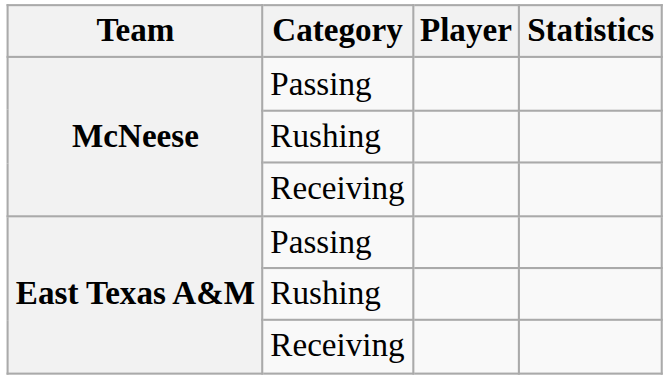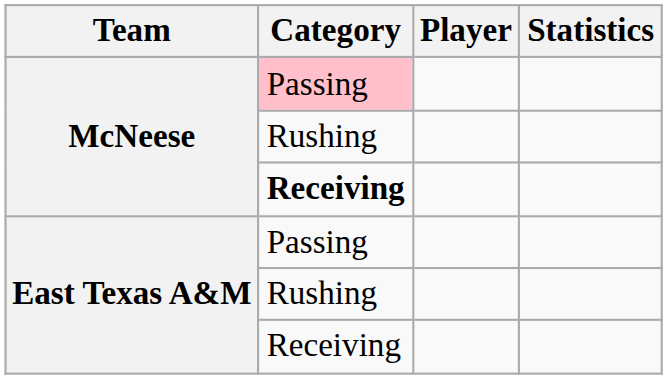(321, 83) no background -> (317, 83) pink background
(338, 188) normal -> (336, 188) bold
